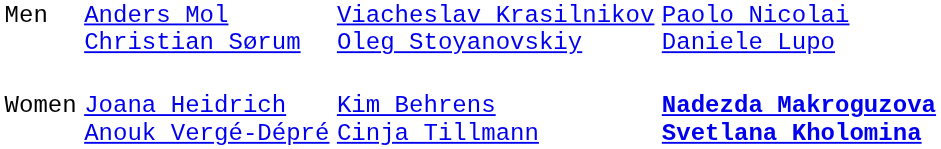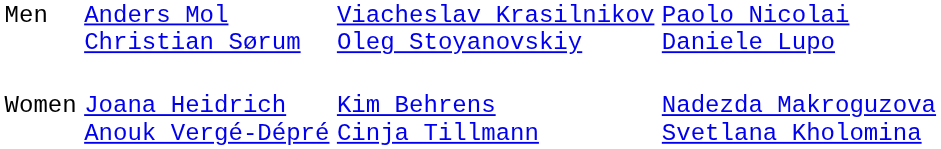(799, 120) bold -> (799, 120) normal
